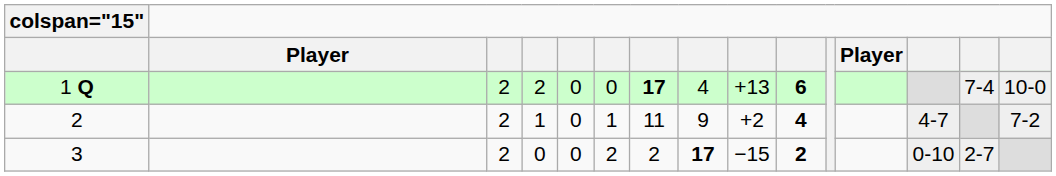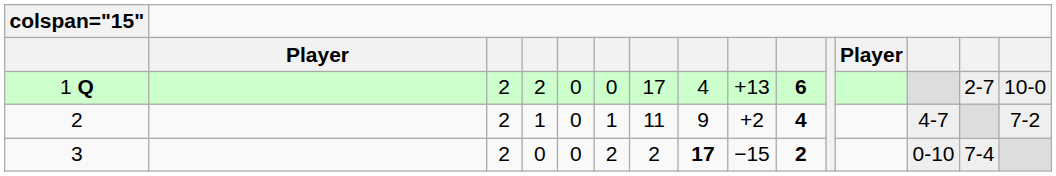(654, 87) bold -> (654, 87) normal
(979, 87) 7-4 -> (979, 87) 2-7
(979, 154) 2-7 -> (979, 154) 7-4
